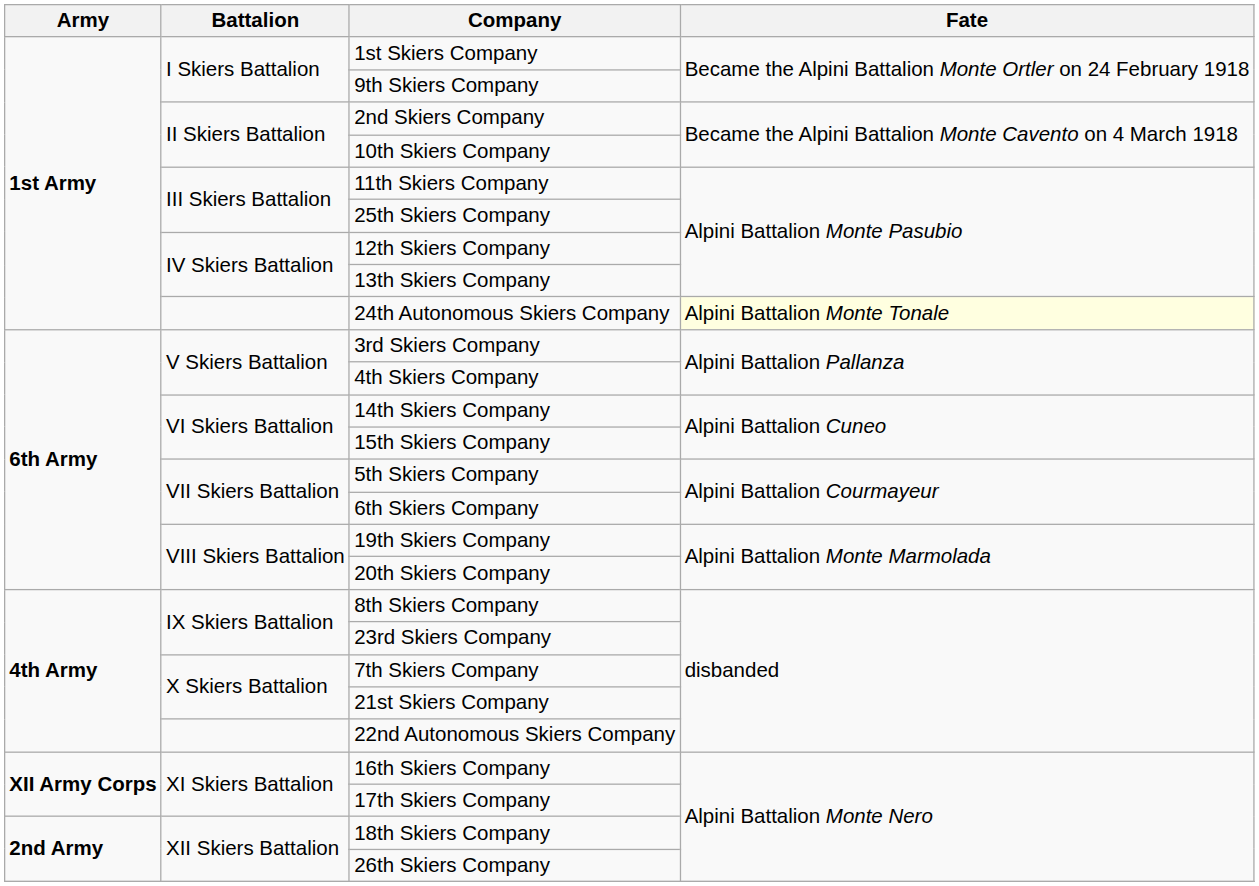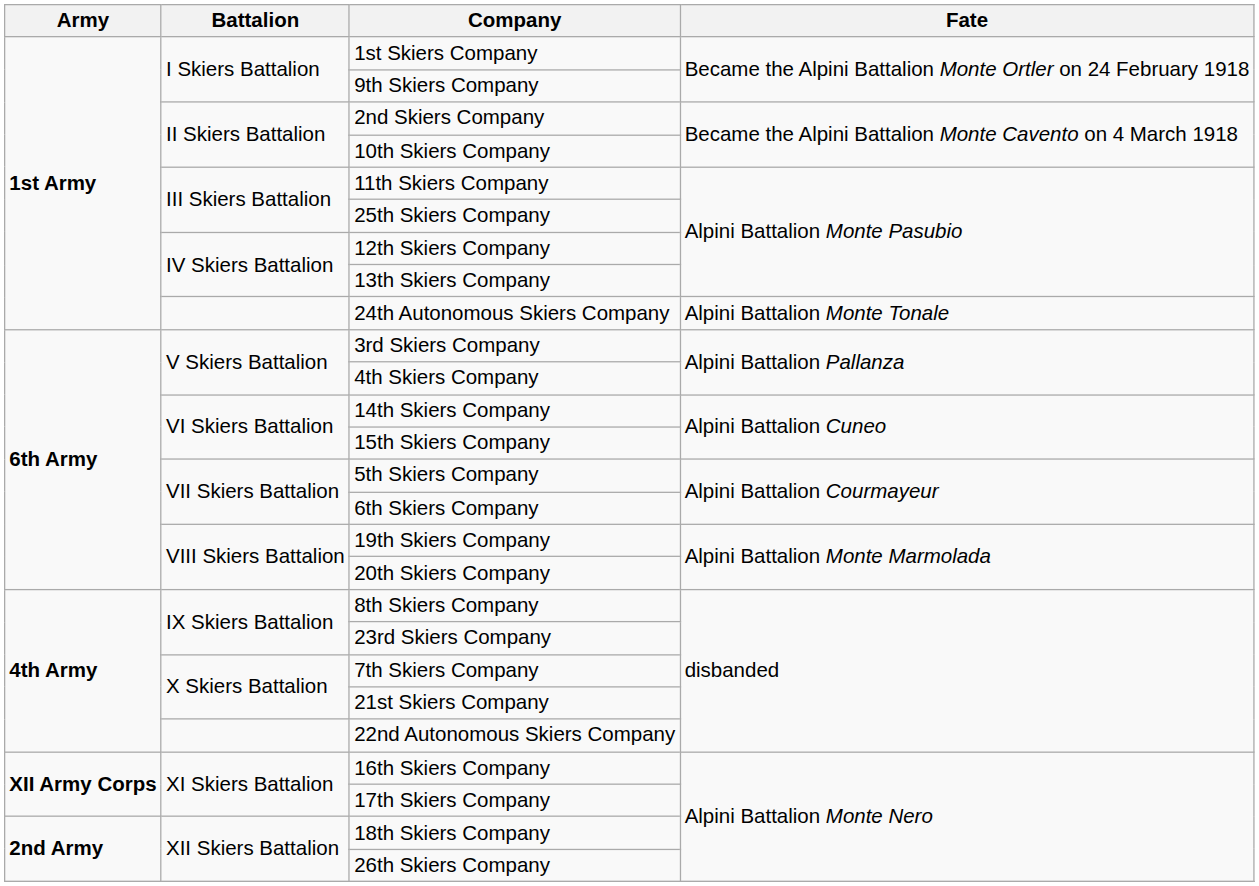(817, 313) lightyellow background -> (817, 313) no background
